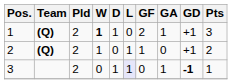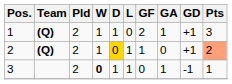(99, 32) bold -> (99, 32) normal
(115, 50) no background -> (115, 50) gold background
(209, 50) no background -> (209, 50) lightsalmon background
(99, 69) normal -> (99, 69) bold
(129, 69) lavender background -> (129, 69) no background
(188, 69) bold -> (188, 69) normal
